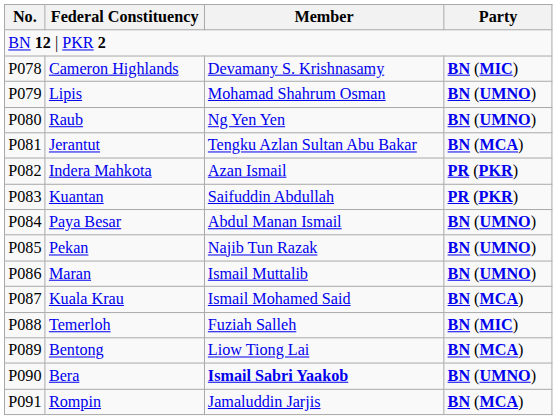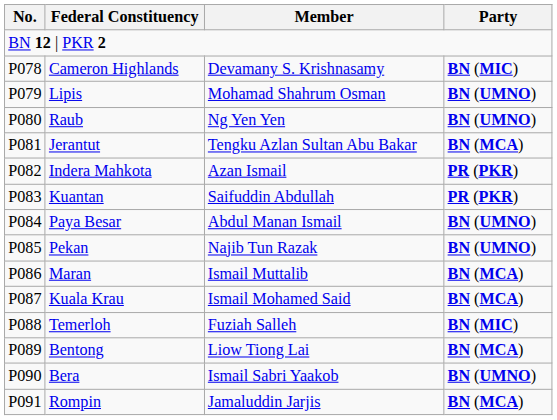(492, 273) BN (UMNO) -> (486, 273) BN (MCA)
(278, 376) bold -> (273, 376) normal
